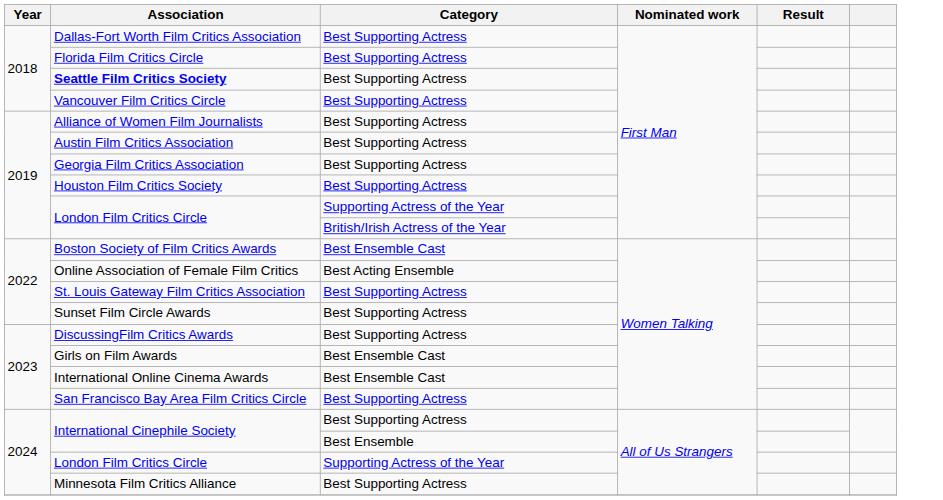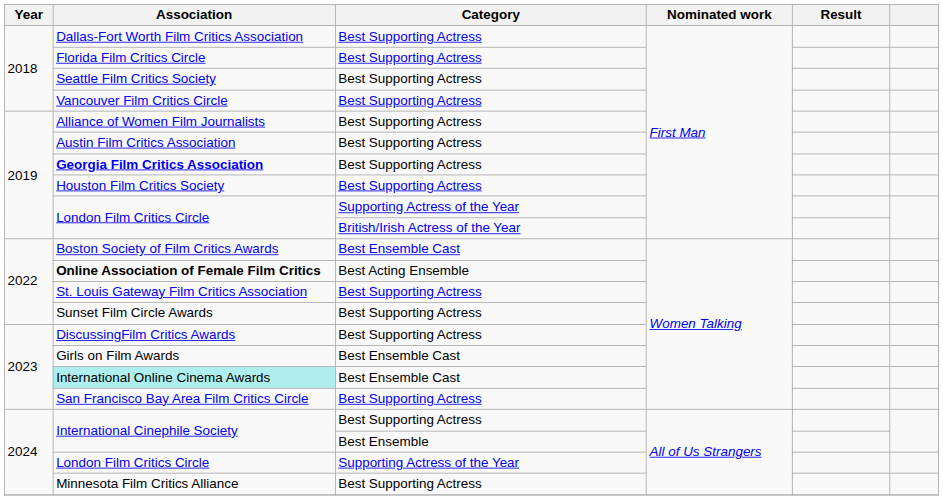(140, 79) bold -> (136, 79) normal
(149, 164) normal -> (160, 164) bold
(176, 270) normal -> (188, 270) bold
(161, 377) no background -> (163, 377) paleturquoise background
